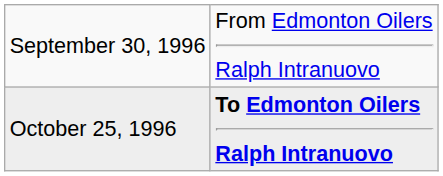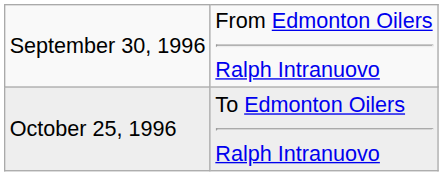(324, 128) bold -> (324, 128) normal
